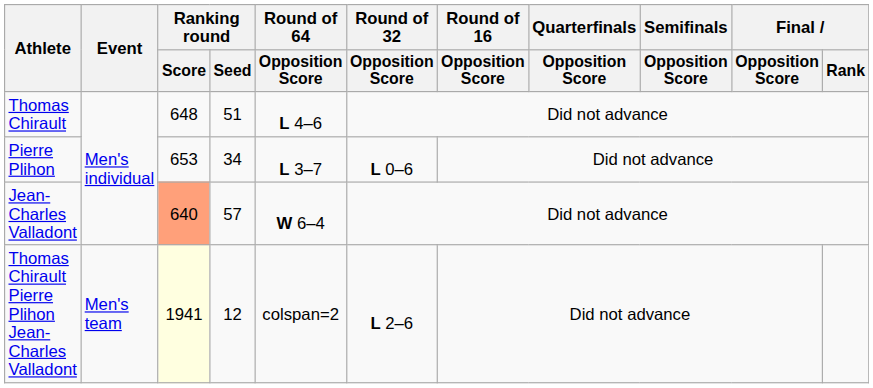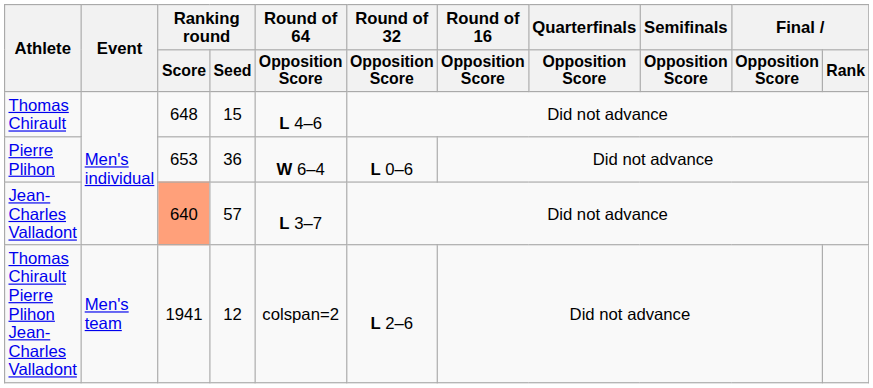(232, 115) 51 -> (232, 115) 15
(232, 160) 34 -> (232, 160) 36
(301, 169) L 3–7 -> (301, 169) W 6–4
(301, 223) W 6–4 -> (301, 223) L 3–7
(184, 315) lightyellow background -> (184, 315) no background
